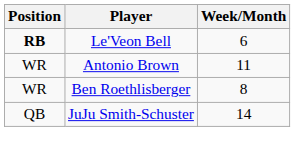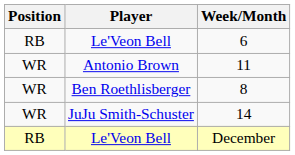(34, 41) bold -> (34, 41) normal
(34, 114) QB -> (34, 114) WR
+ row: (244, 138)
